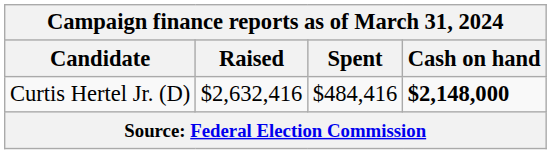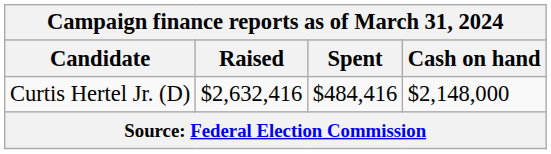(458, 93) bold -> (458, 93) normal
